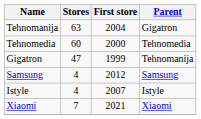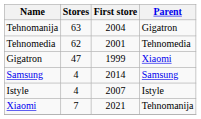(76, 43) 60 -> (76, 43) 62
(115, 43) 2000 -> (115, 43) 2001
(168, 59) Tehnomanija -> (157, 59) Xiaomi
(115, 75) 2012 -> (115, 75) 2014
(157, 106) Xiaomi -> (168, 106) Tehnomanija
